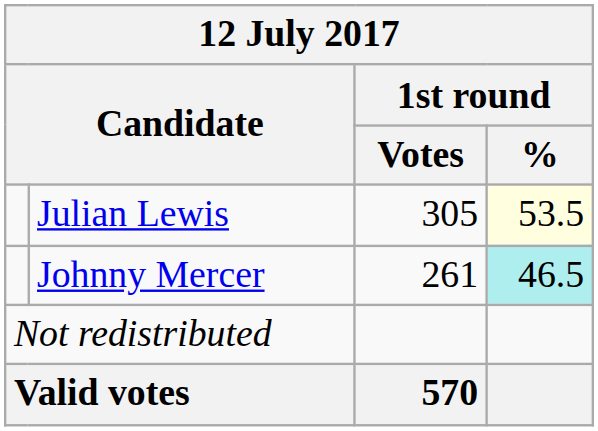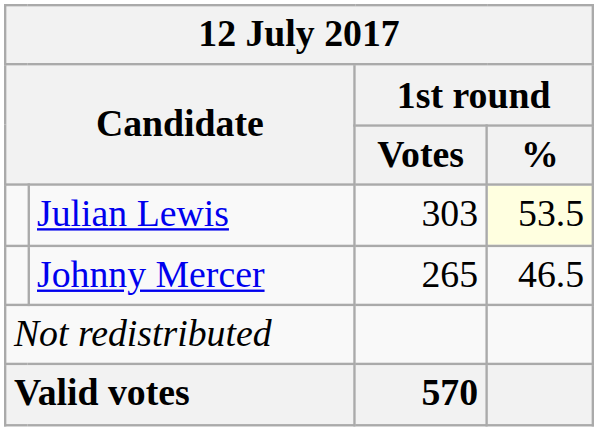(450, 214) 305 -> (450, 214) 303
(450, 273) 261 -> (450, 273) 265
(551, 273) paleturquoise background -> (551, 273) no background
